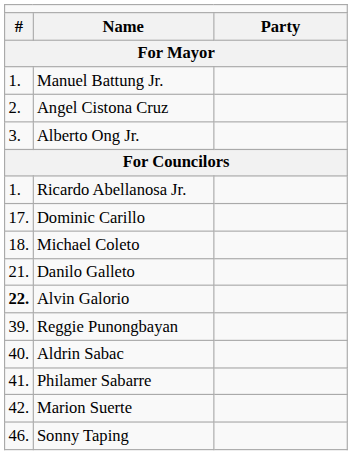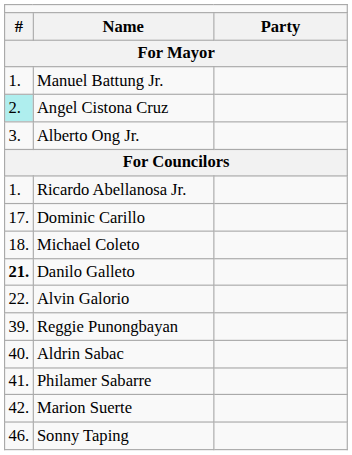(15, 108) no background -> (15, 108) paleturquoise background
(19, 272) normal -> (19, 272) bold
(19, 299) bold -> (19, 299) normal
